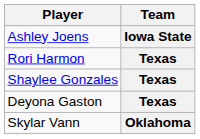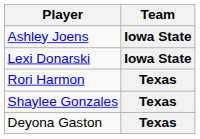+ row: (49, 58)
- row: (44, 123)
